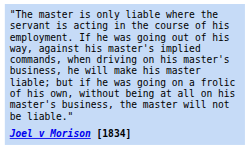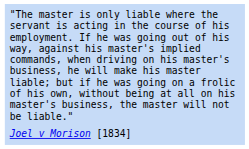(71, 134) bold -> (71, 134) normal
